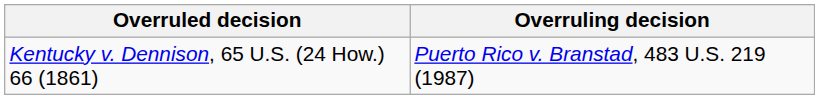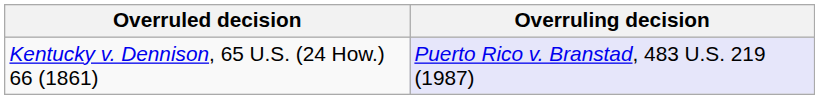(590, 65) no background -> (590, 65) lavender background
